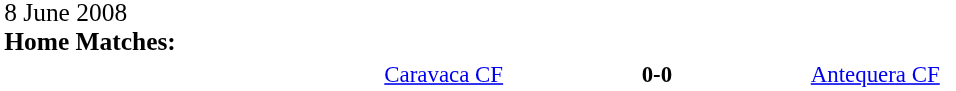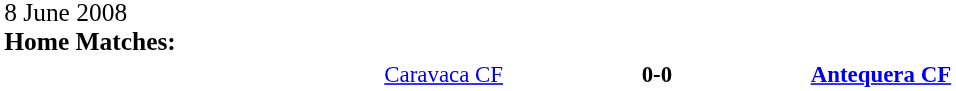(875, 74) normal -> (881, 74) bold
